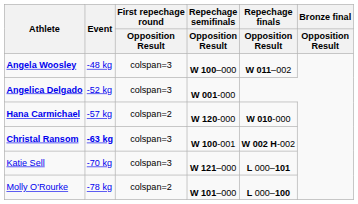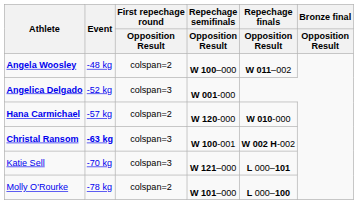(151, 66) colspan=3 -> (151, 66) colspan=2
